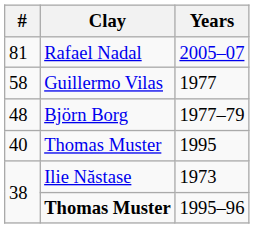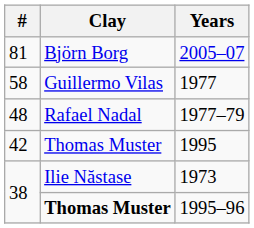(93, 51) Rafael Nadal -> (86, 51) Björn Borg
(86, 114) Björn Borg -> (93, 114) Rafael Nadal
(18, 145) 40 -> (18, 145) 42
